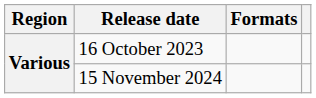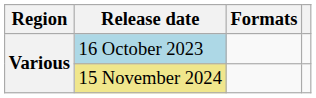(141, 48) no background -> (141, 48) lightblue background
(150, 78) no background -> (150, 78) khaki background
